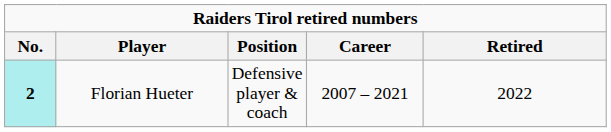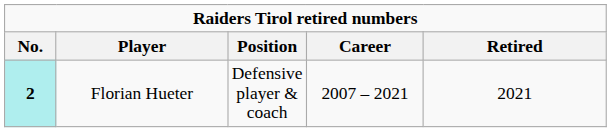(515, 93) 2022 -> (515, 93) 2021
